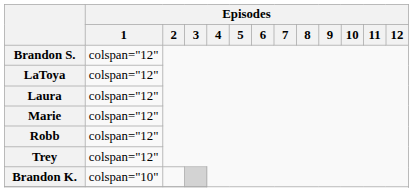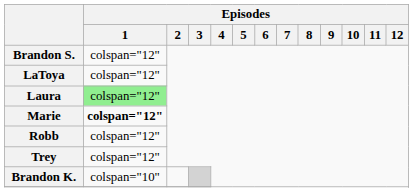(124, 95) no background -> (125, 95) lightgreen background
(124, 116) normal -> (125, 116) bold
